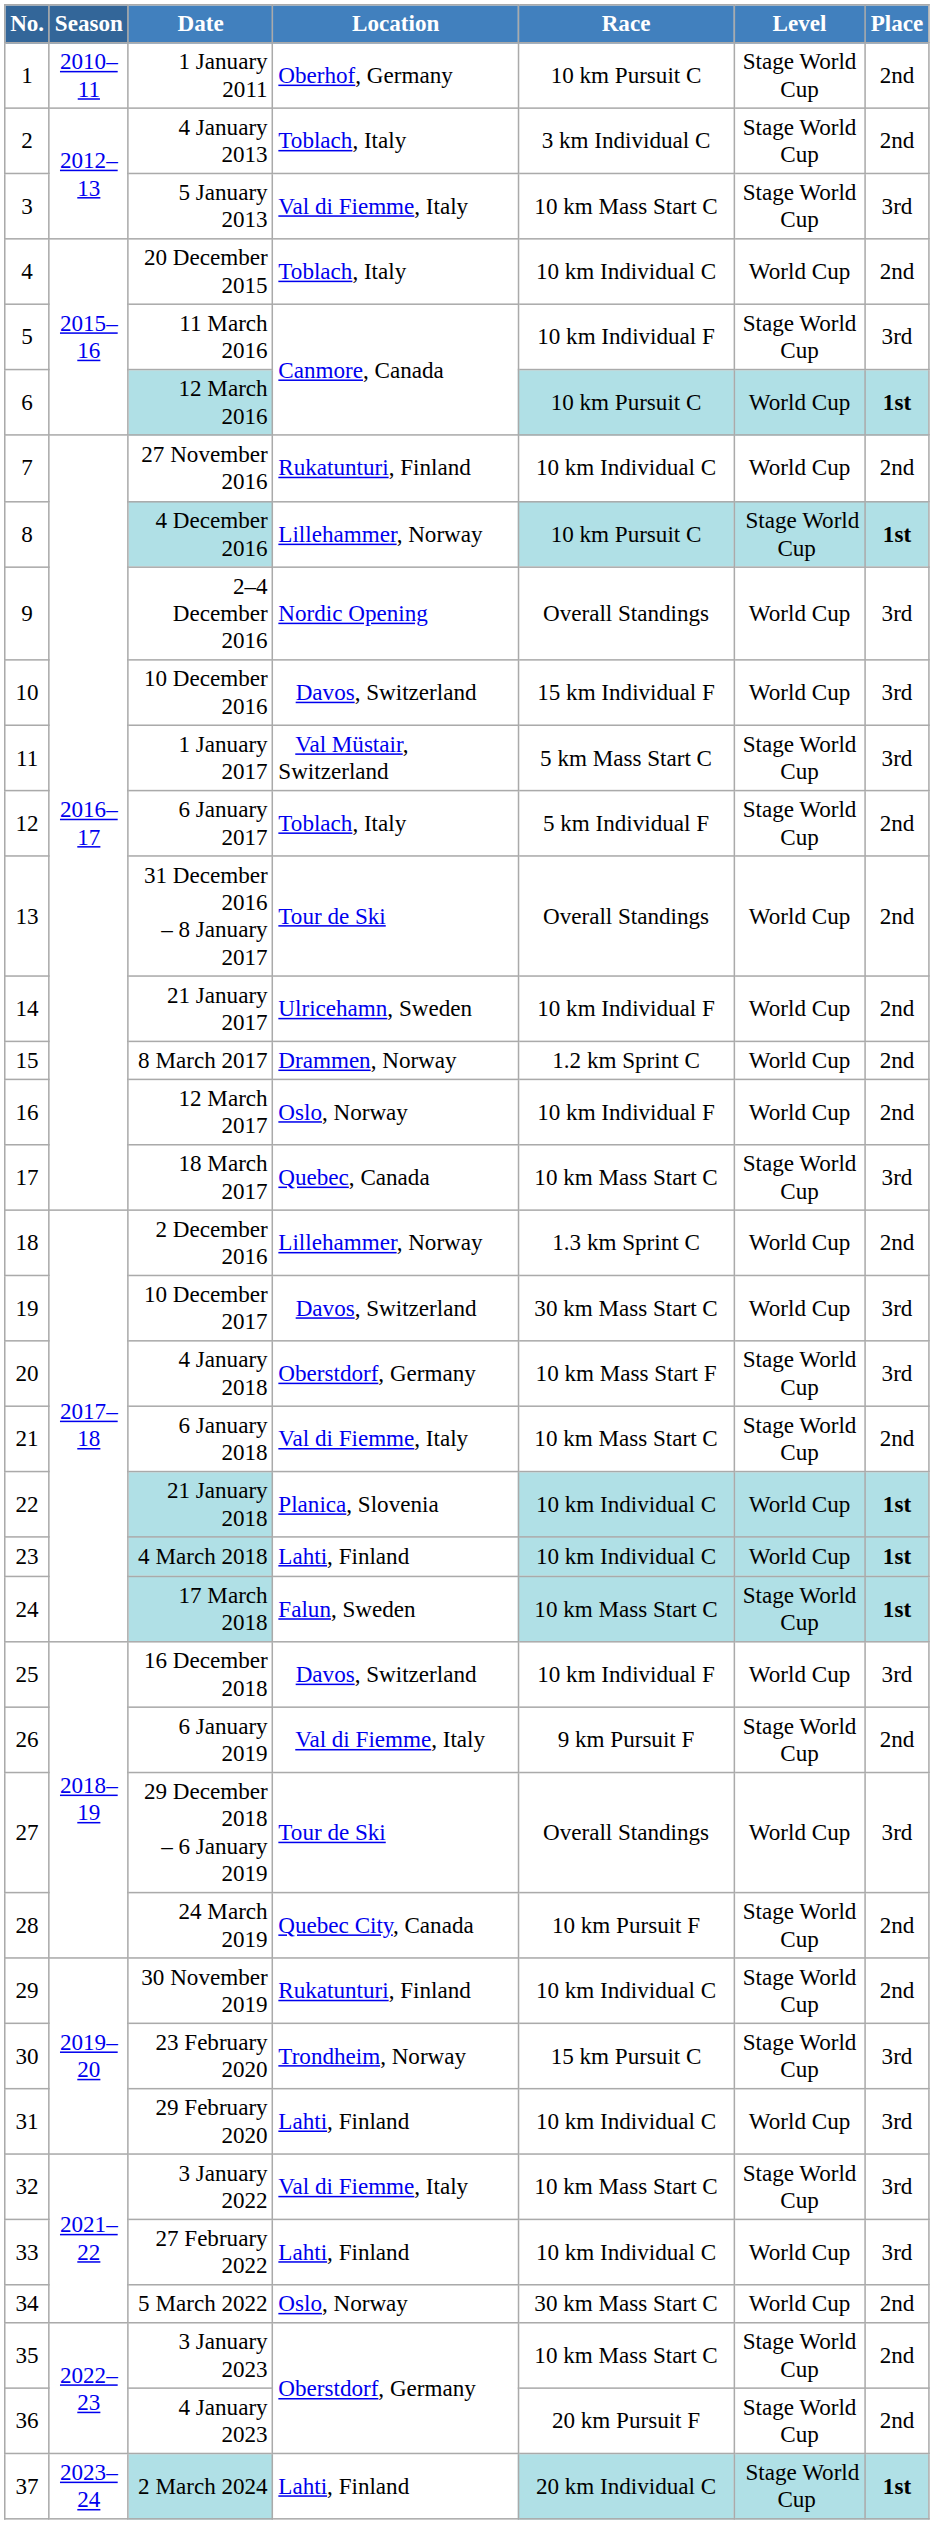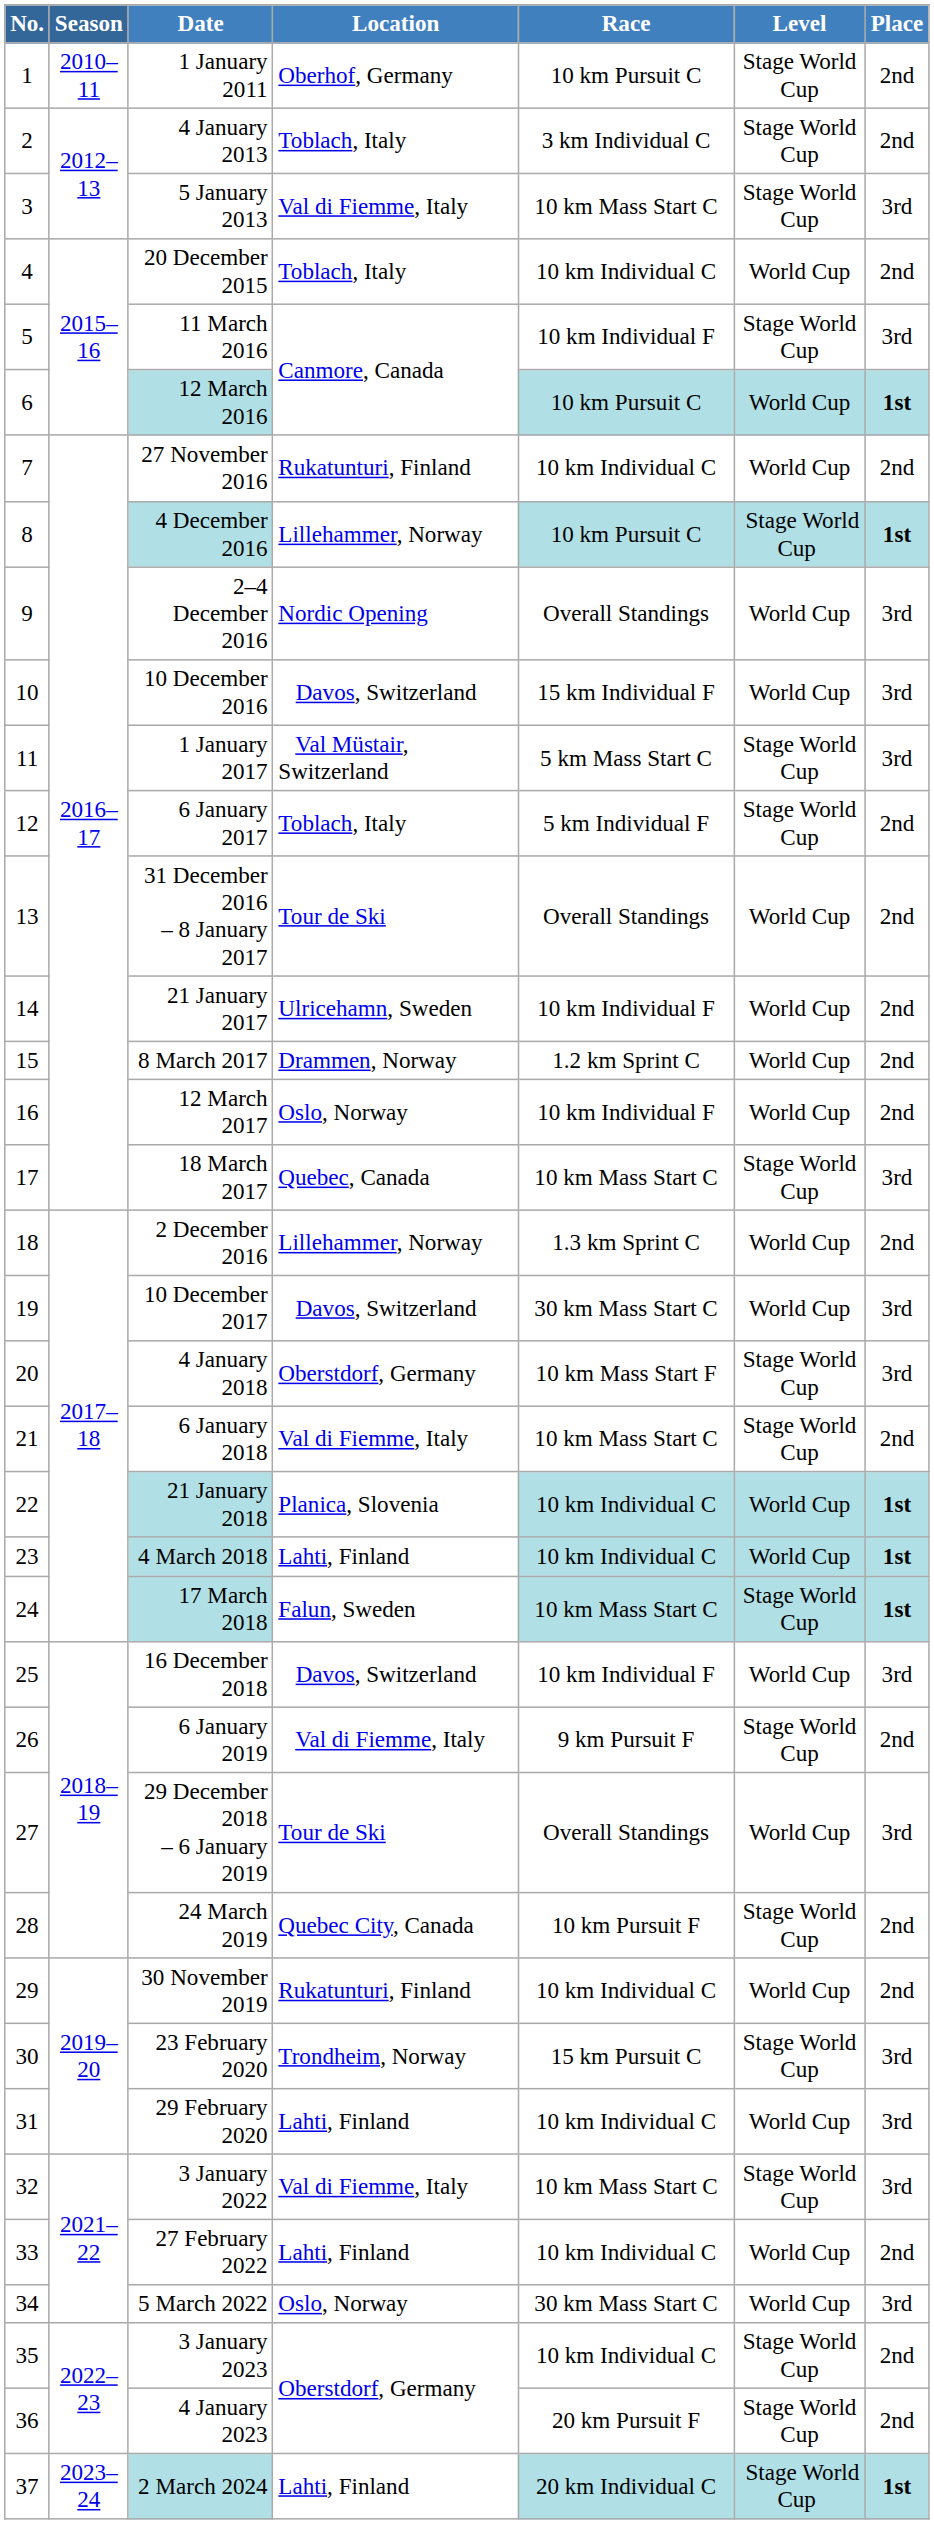(800, 1990) Stage World Cup -> (800, 1990) World Cup
(897, 2252) 3rd -> (897, 2252) 2nd
(897, 2303) 2nd -> (897, 2303) 3rd
(626, 2355) 10 km Mass Start C -> (626, 2355) 10 km Individual C
